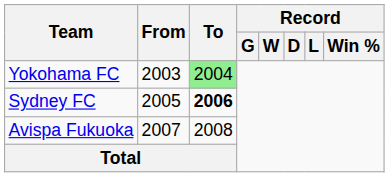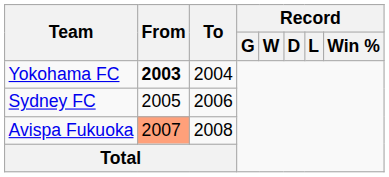(161, 74) normal -> (161, 74) bold
(213, 74) lightgreen background -> (213, 74) no background
(213, 102) bold -> (213, 102) normal
(161, 130) no background -> (161, 130) lightsalmon background
